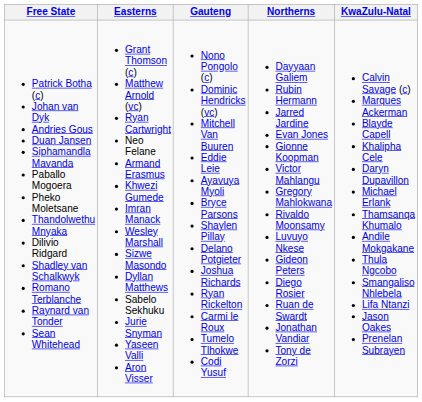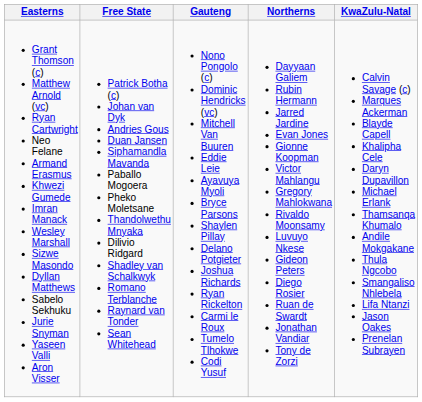columns swapped: (135, 12) <-> (51, 12)
